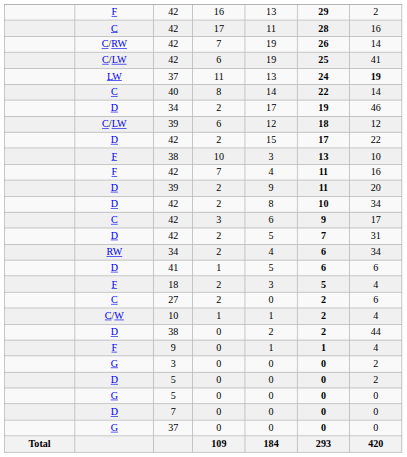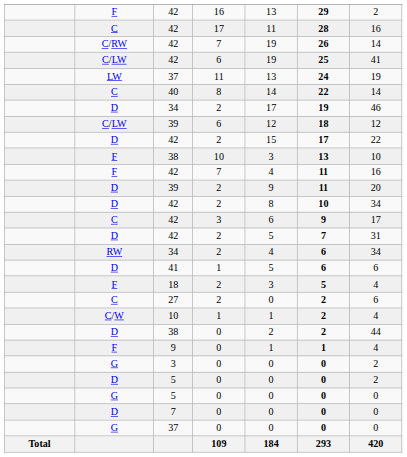(376, 76) bold -> (376, 76) normal
